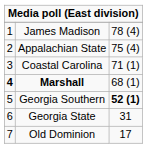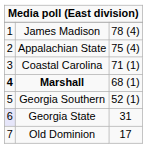(125, 100) bold -> (125, 100) normal
(10, 117) no background -> (10, 117) lavender background
